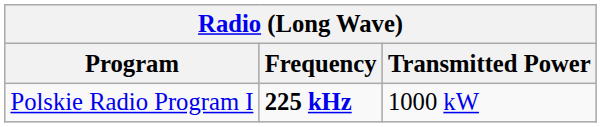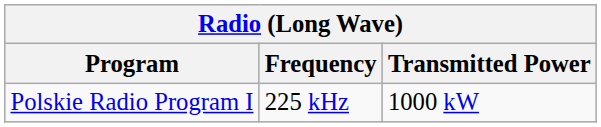(308, 102) bold -> (307, 102) normal
